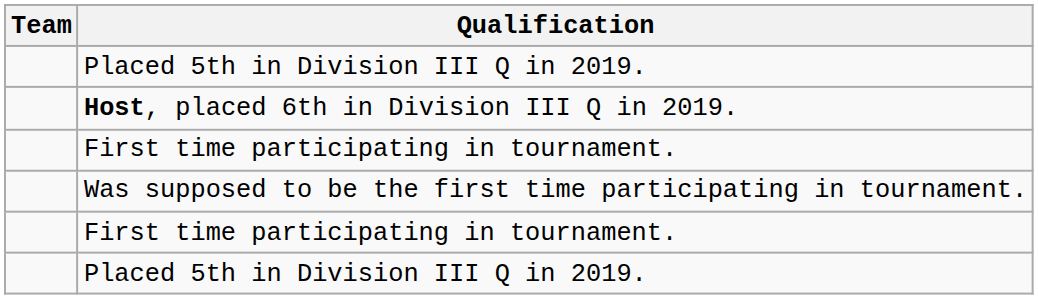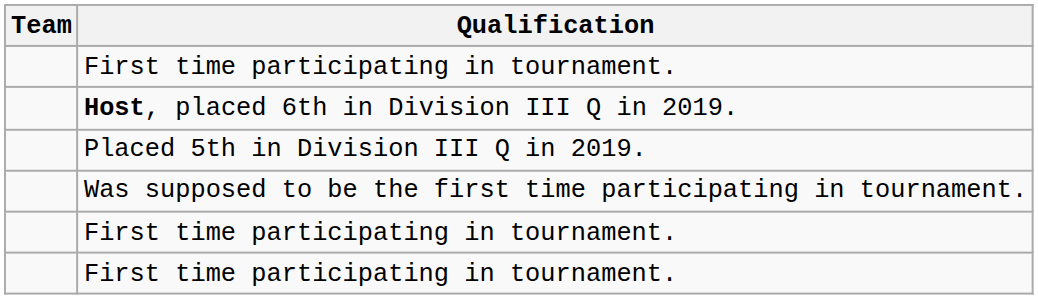(365, 67) Placed 5th in Division III Q in 2019. -> (381, 67) First time participating in tournament.
(381, 150) First time participating in tournament. -> (365, 150) Placed 5th in Division III Q in 2019.
(365, 274) Placed 5th in Division III Q in 2019. -> (381, 274) First time participating in tournament.
